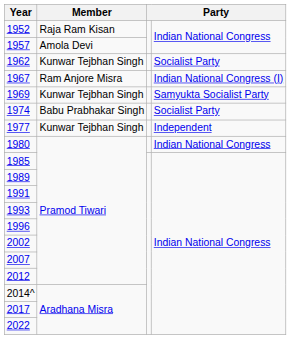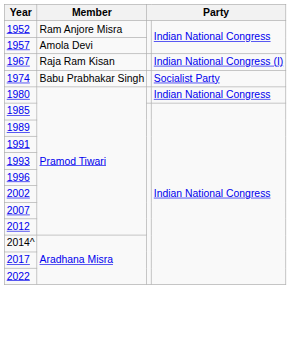(77, 29) Raja Ram Kisan -> (81, 29) Ram Anjore Misra
- row: (18, 62)
(81, 78) Ram Anjore Misra -> (77, 62) Raja Ram Kisan
- row: (18, 95)
- row: (18, 128)
